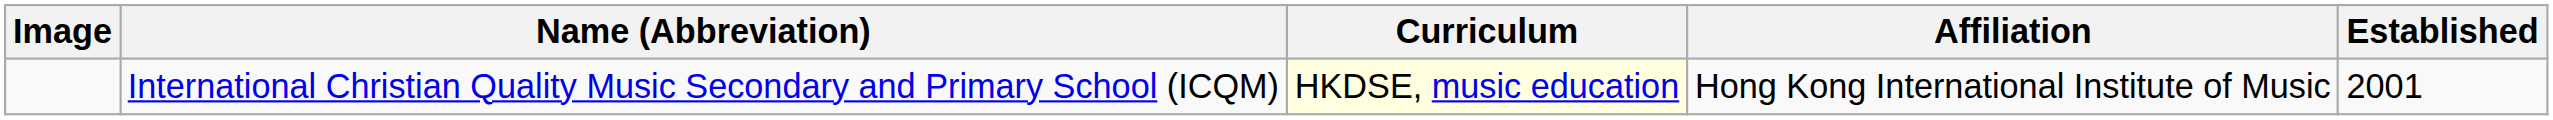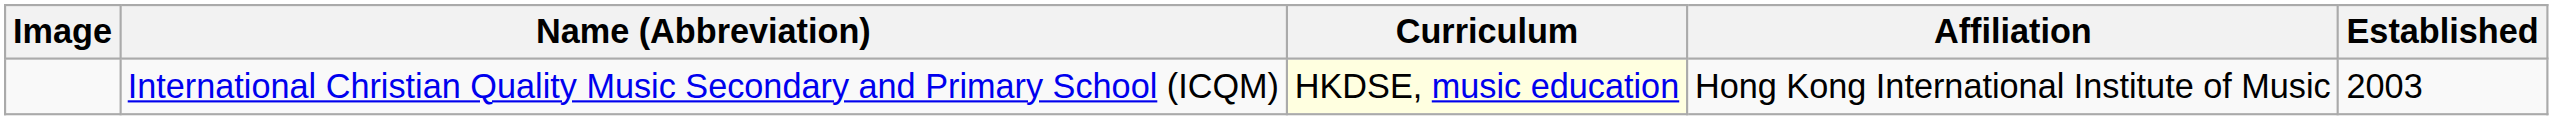(2385, 85) 2001 -> (2385, 85) 2003
